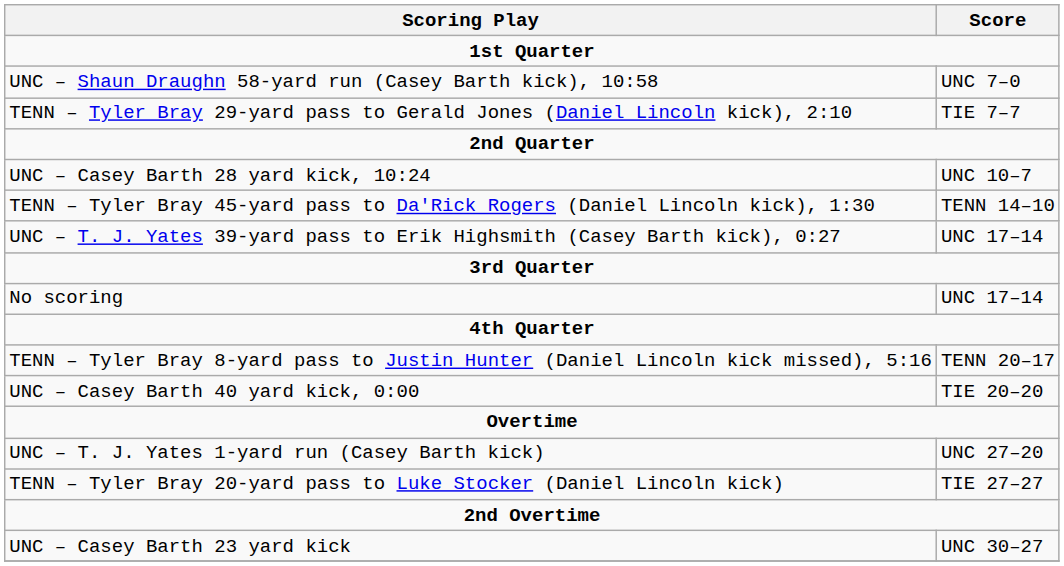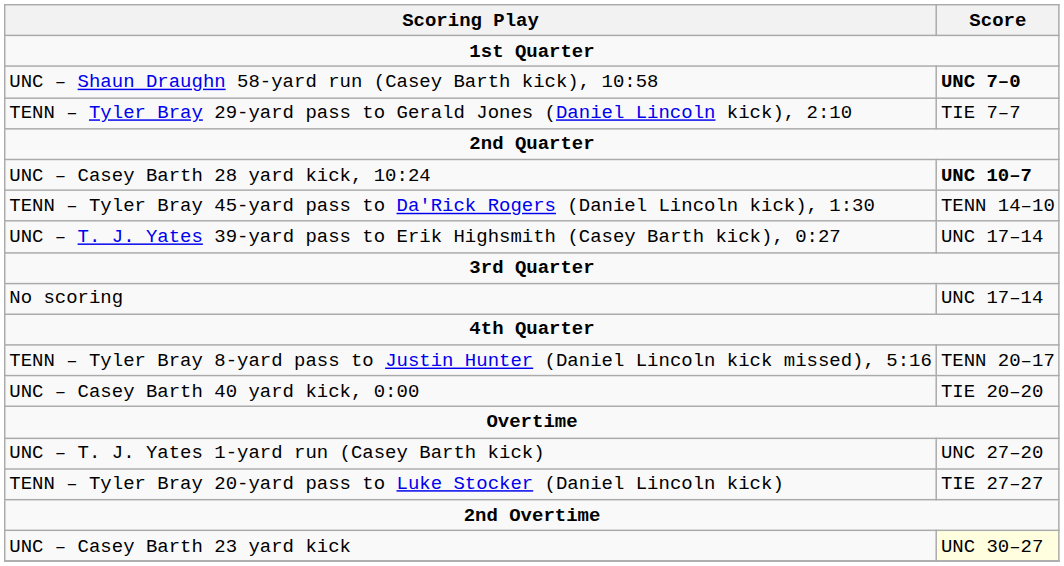(981, 82) normal -> (981, 82) bold
(986, 175) normal -> (986, 175) bold
(992, 546) no background -> (992, 546) lightyellow background
